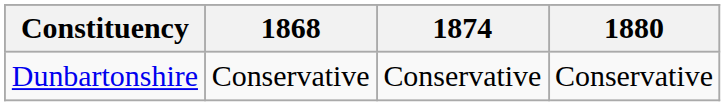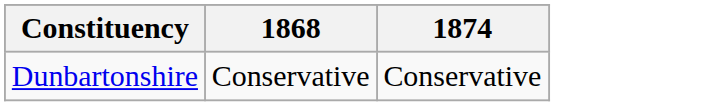- column: (634, 28)
